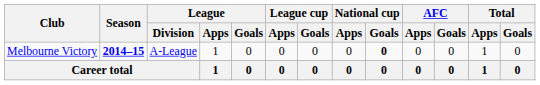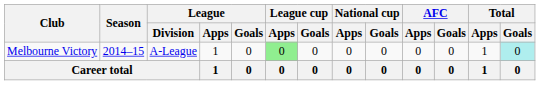(123, 51) bold -> (123, 51) normal
(282, 51) no background -> (282, 51) lightgreen background
(384, 51) bold -> (384, 51) normal
(518, 51) no background -> (518, 51) paleturquoise background
